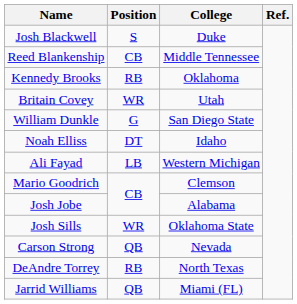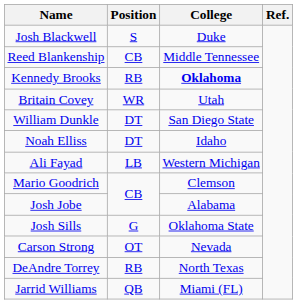(211, 78) normal -> (211, 78) bold
(133, 120) G -> (133, 120) DT
(133, 225) WR -> (133, 225) G
(133, 246) QB -> (133, 246) OT
